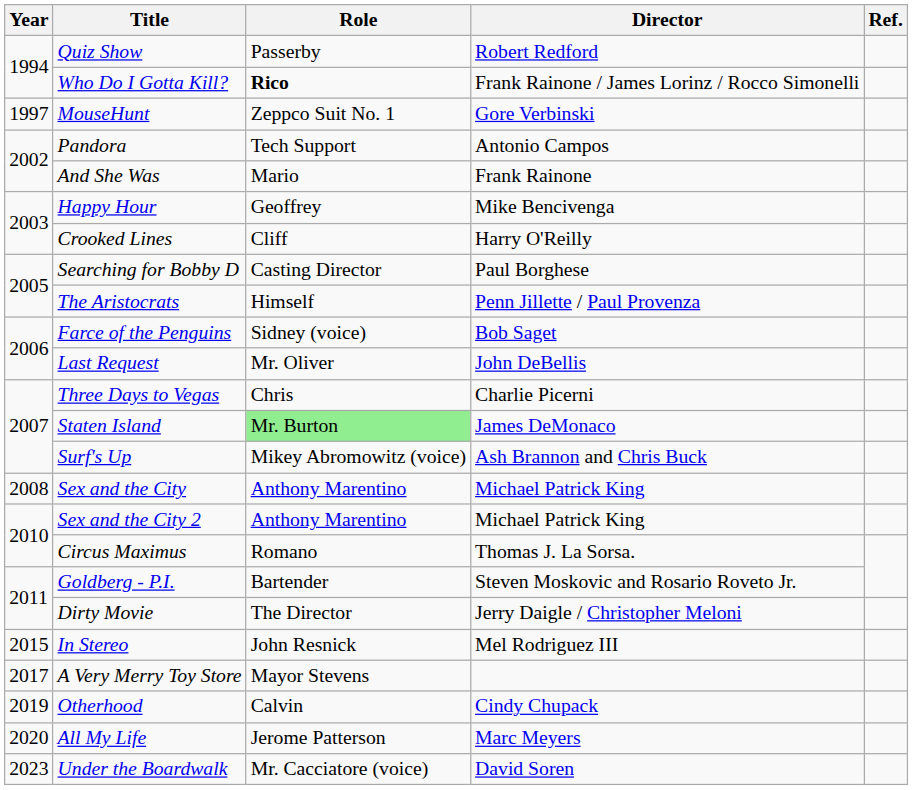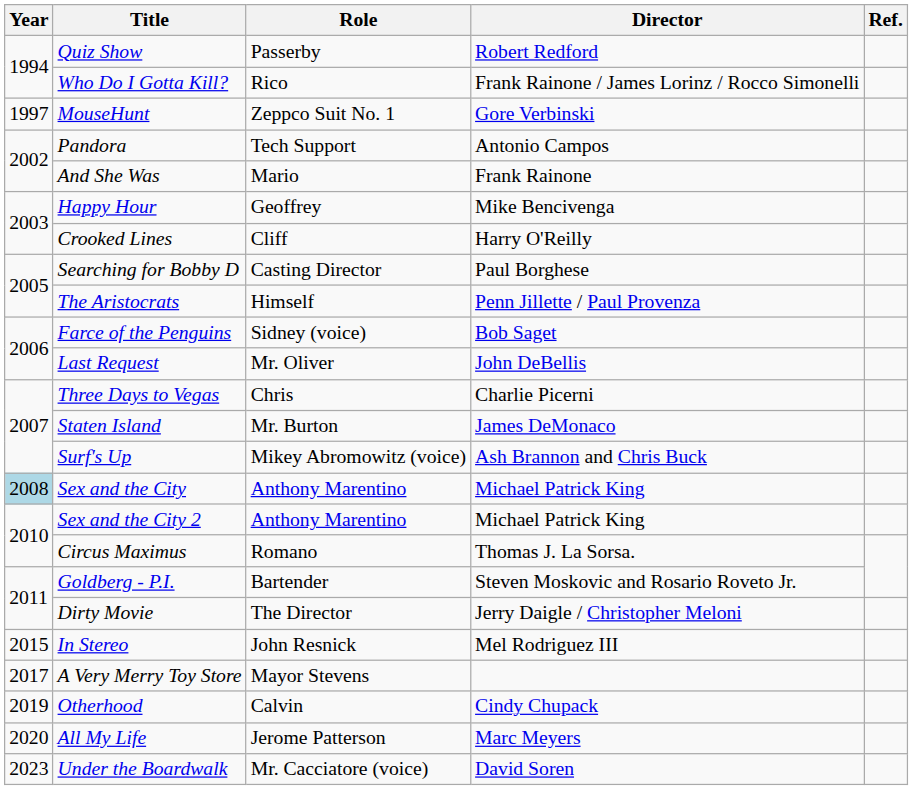(270, 82) bold -> (269, 82) normal
(294, 425) lightgreen background -> (294, 425) no background
(29, 488) no background -> (29, 488) lightblue background
